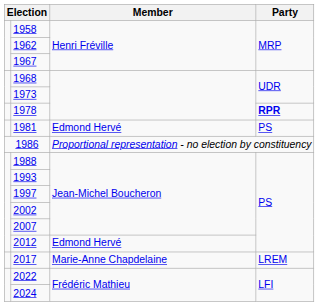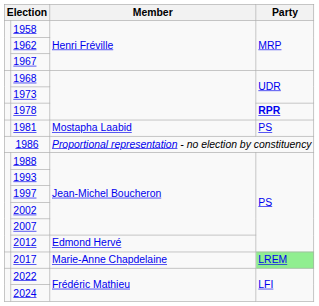(87, 128) Edmond Hervé -> (92, 128) Mostapha Laabid
(273, 260) no background -> (273, 260) lightgreen background
